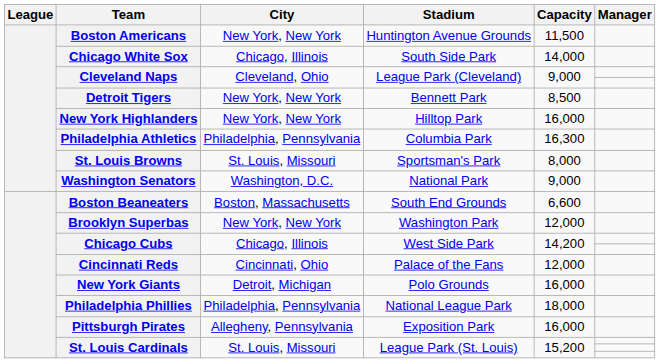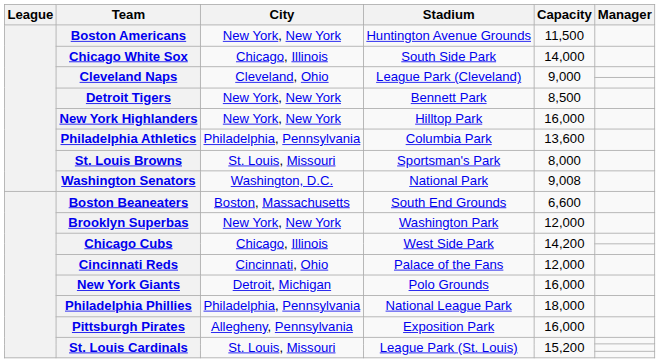(564, 139) 16,300 -> (564, 139) 13,600
(564, 181) 9,000 -> (564, 181) 9,008
